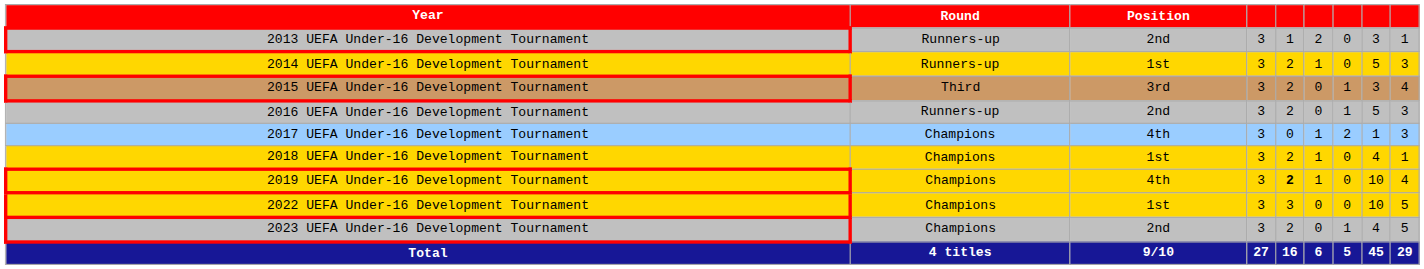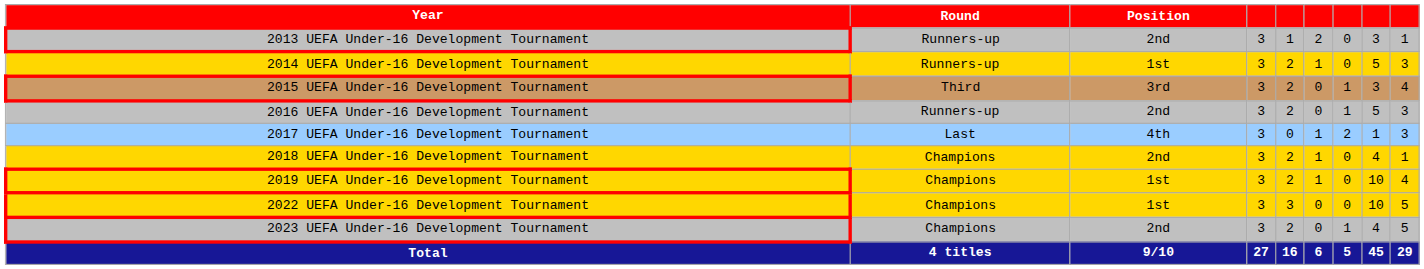(960, 134) Champions -> (960, 134) Last
(1158, 157) 1st -> (1158, 157) 2nd
(1158, 181) 4th -> (1158, 181) 1st
(1290, 181) bold -> (1290, 181) normal
